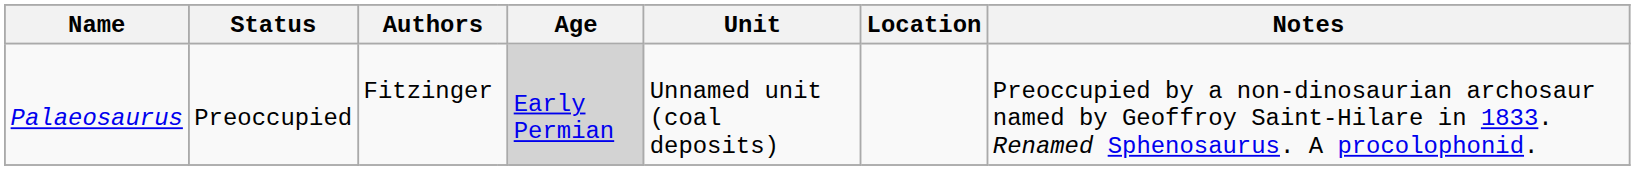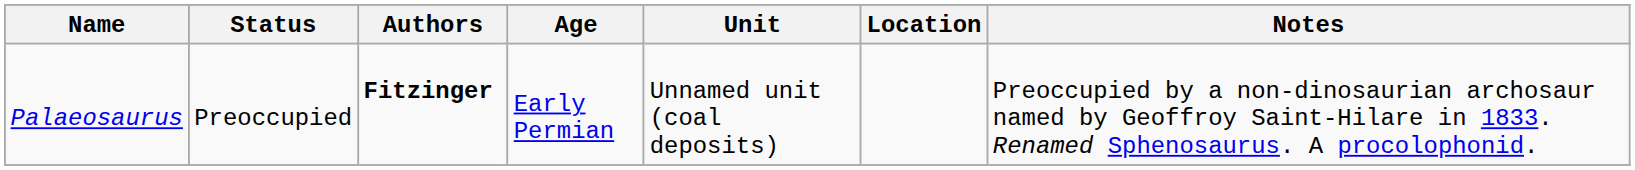(428, 91) normal -> (428, 91) bold
(564, 119) lightgrey background -> (564, 119) no background
